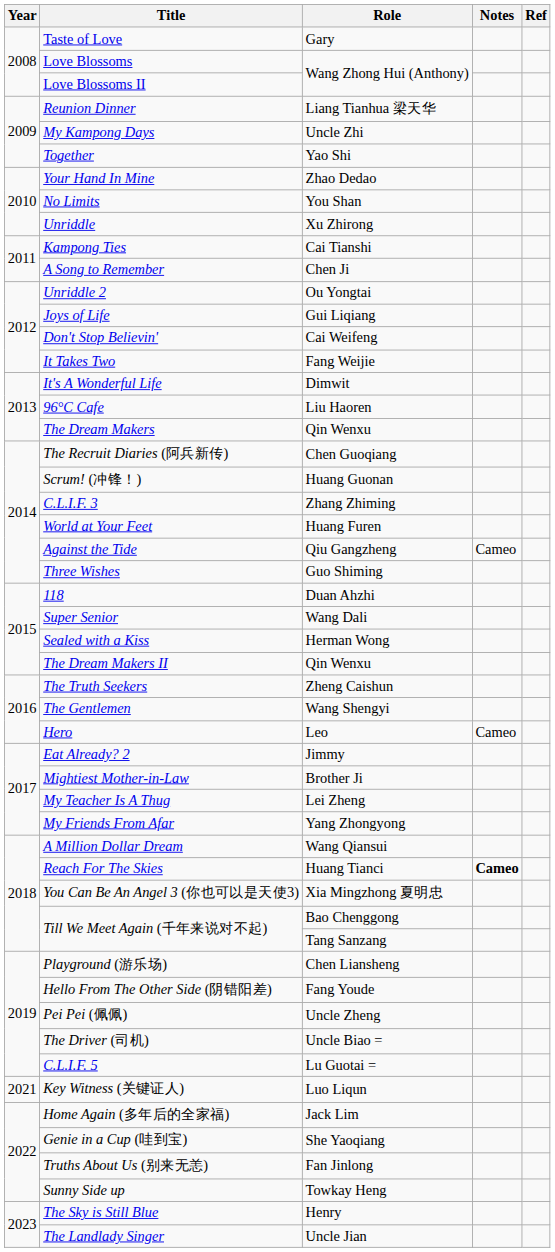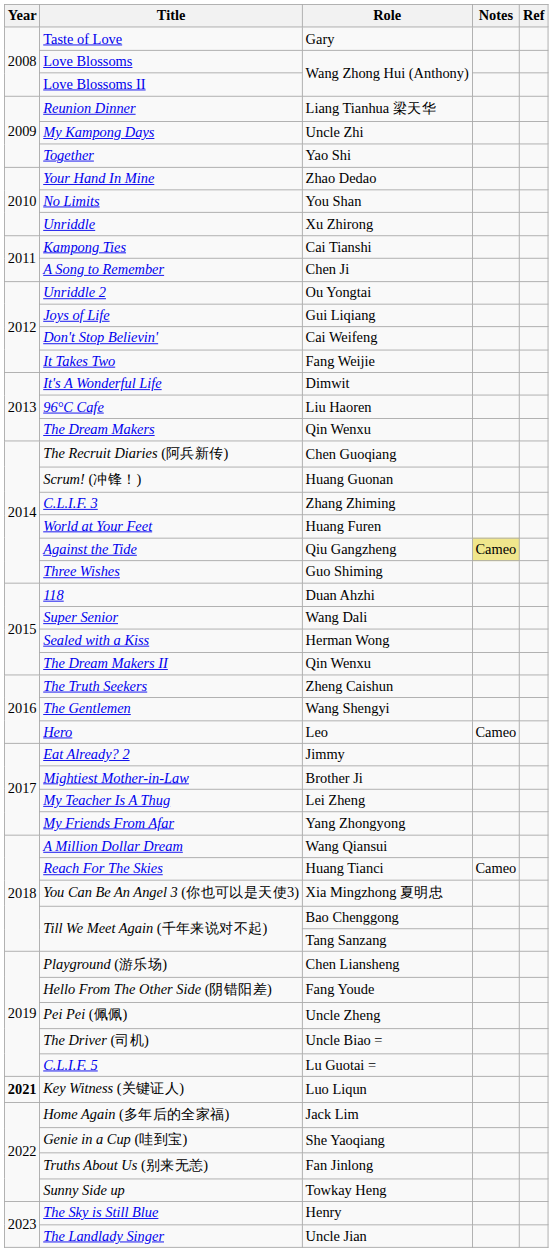(496, 549) no background -> (496, 549) khaki background
(497, 869) bold -> (496, 869) normal
(22, 1089) normal -> (22, 1089) bold
